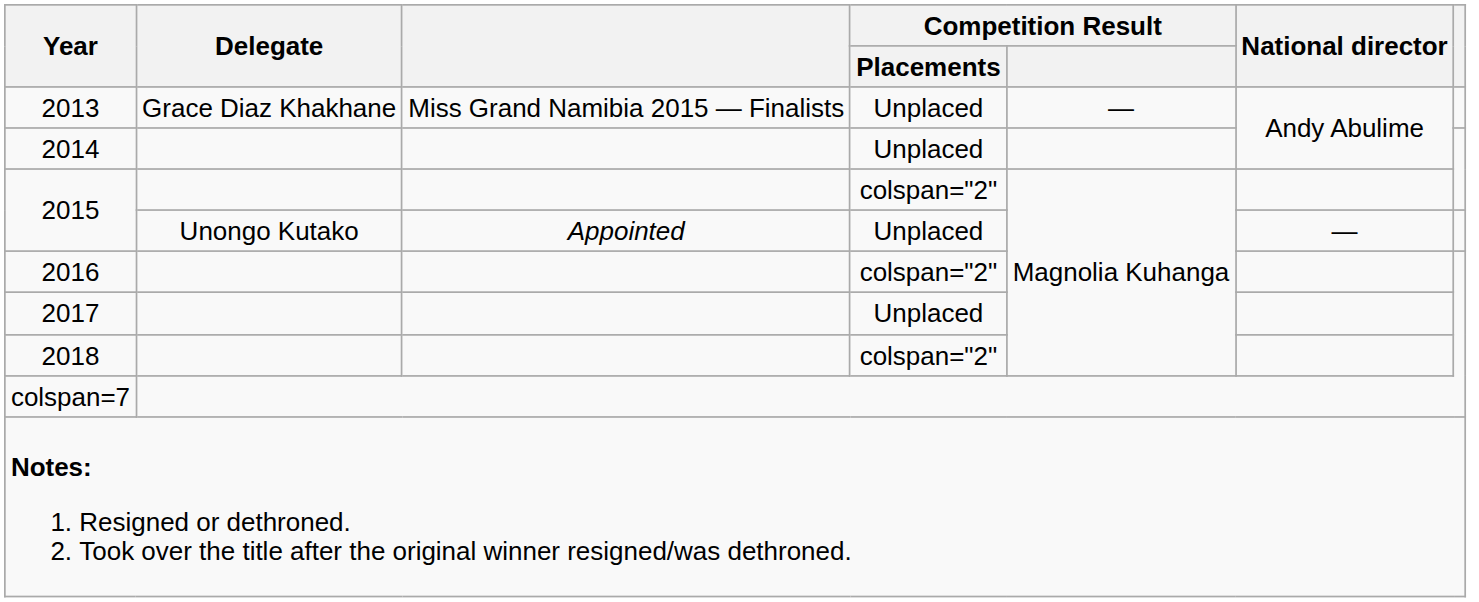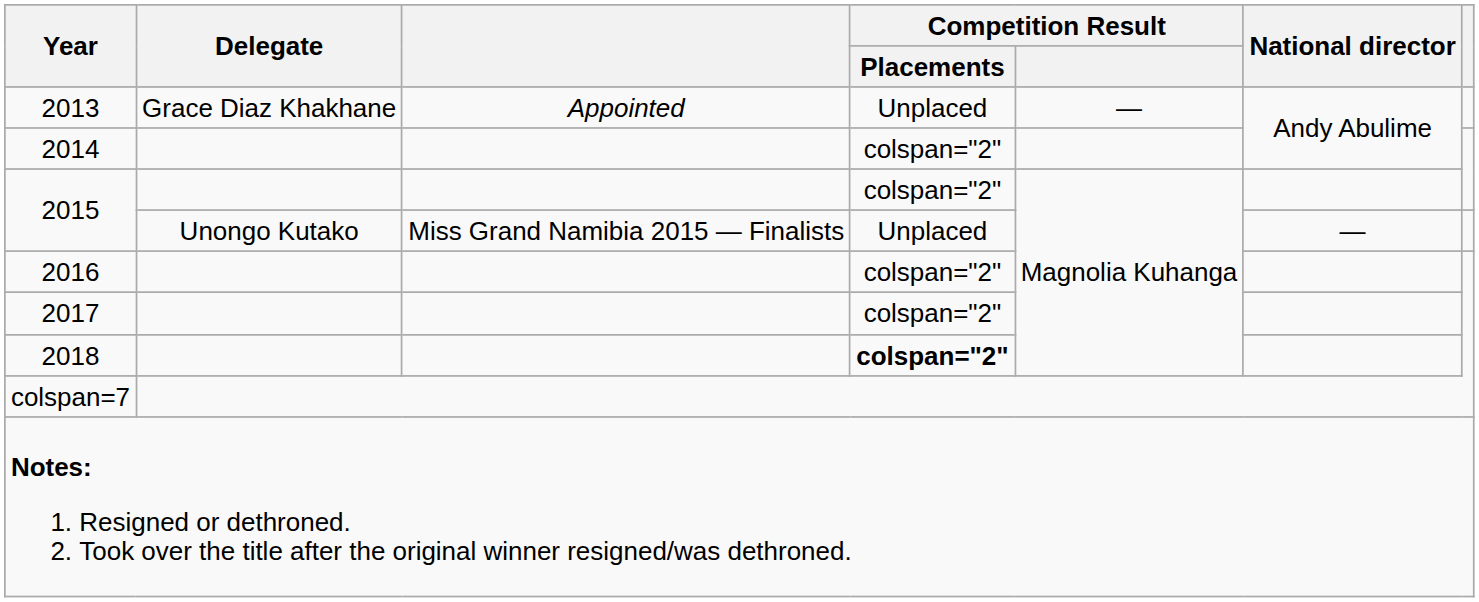(626, 108) Miss Grand Namibia 2015 — Finalists -> (626, 108) Appointed
(928, 149) Unplaced -> (932, 149) colspan="2"
(626, 231) Appointed -> (626, 231) Miss Grand Namibia 2015 — Finalists
(928, 314) Unplaced -> (932, 314) colspan="2"
(928, 355) normal -> (932, 355) bold
